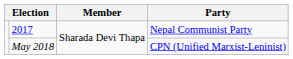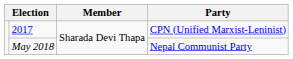(201, 29) Nepal Communist Party -> (218, 29) CPN (Unified Marxist-Leninist)
(218, 46) CPN (Unified Marxist-Leninist) -> (201, 46) Nepal Communist Party
